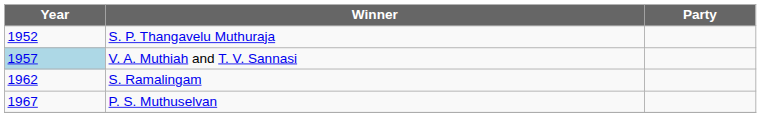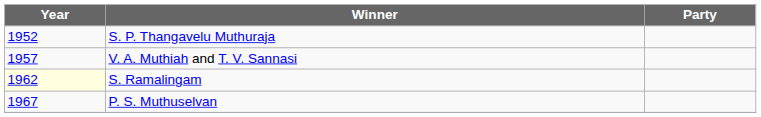(23, 58) lightblue background -> (23, 58) no background
(23, 79) no background -> (23, 79) lightyellow background
